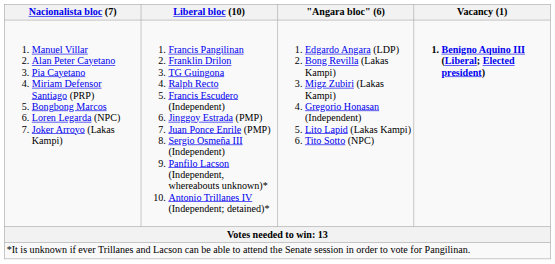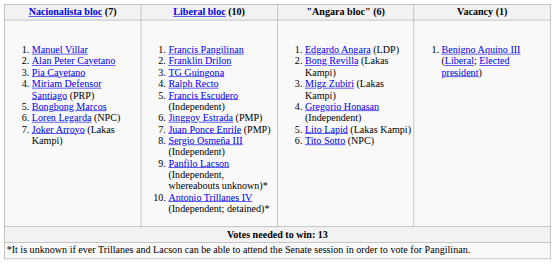(482, 61) bold -> (482, 61) normal
